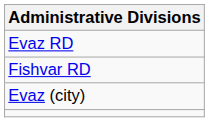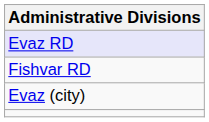(41, 43) no background -> (41, 43) lavender background
